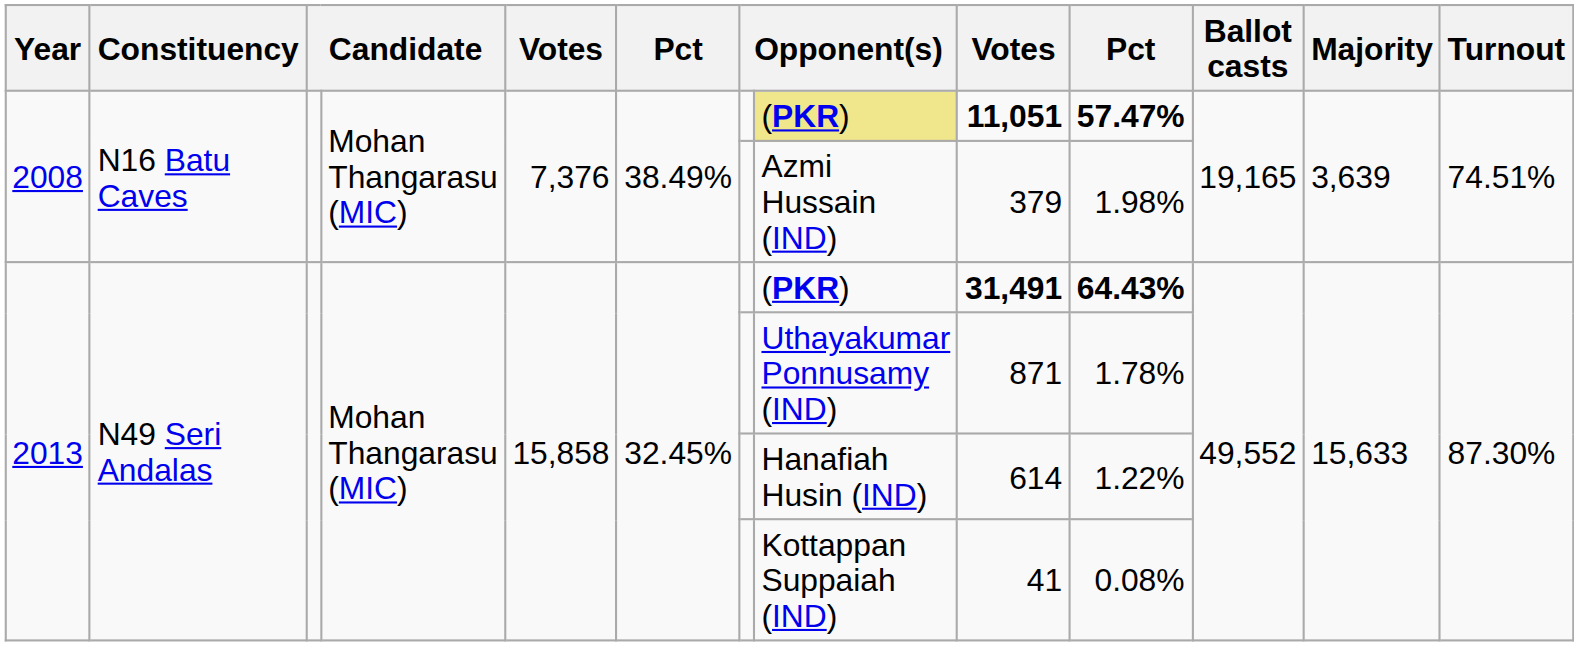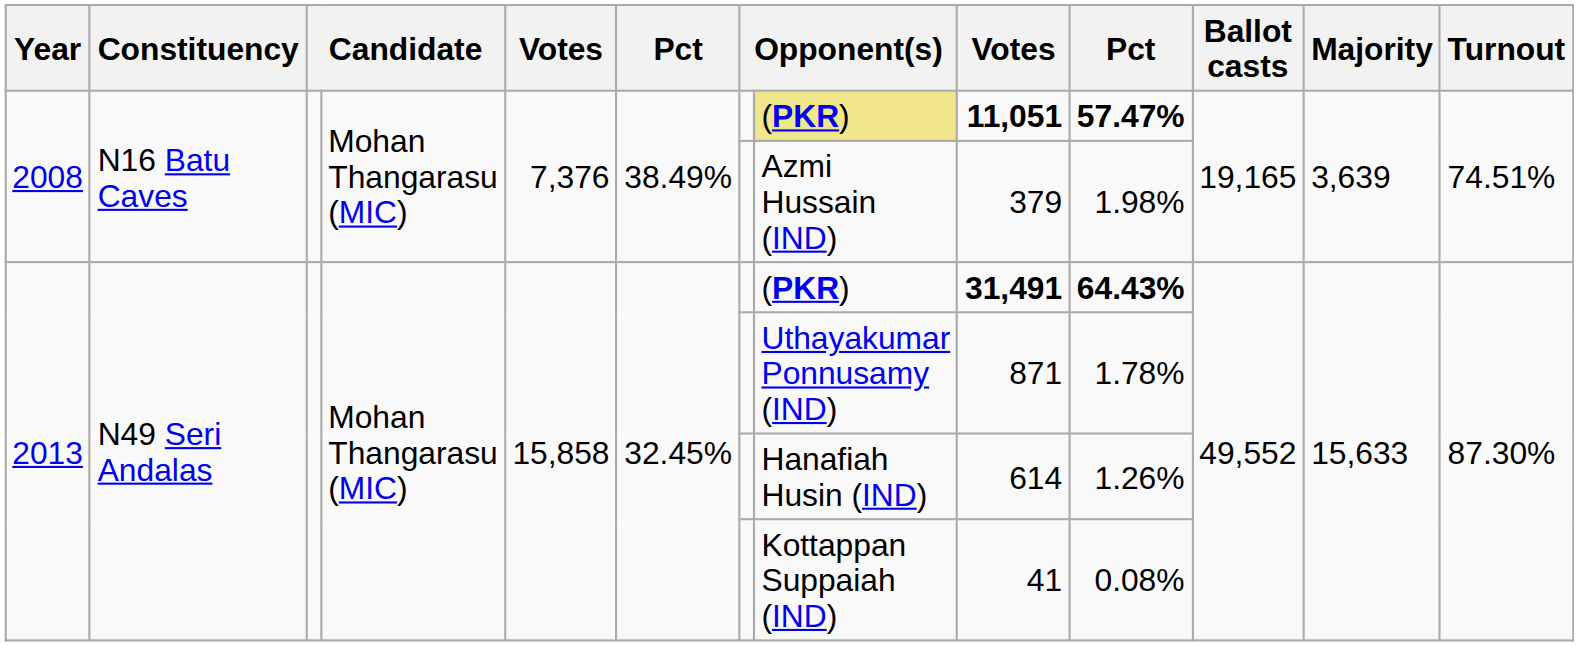(1140, 477) 1.22% -> (1140, 477) 1.26%
